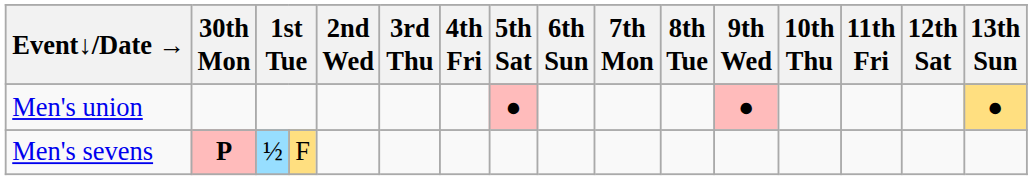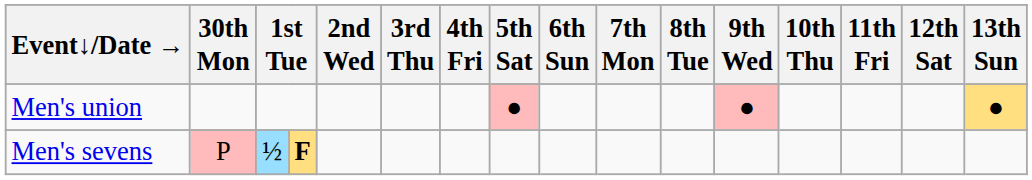(224, 152) bold -> (223, 152) normal
(303, 152) normal -> (303, 152) bold
